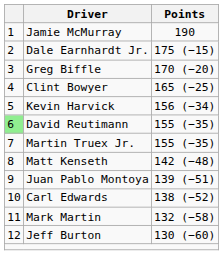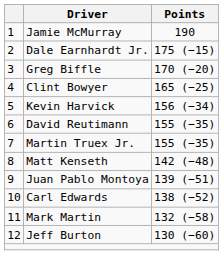(11, 124) lightgreen background -> (11, 124) no background
